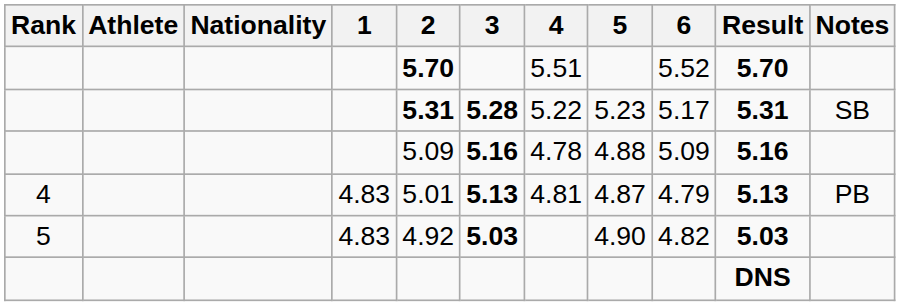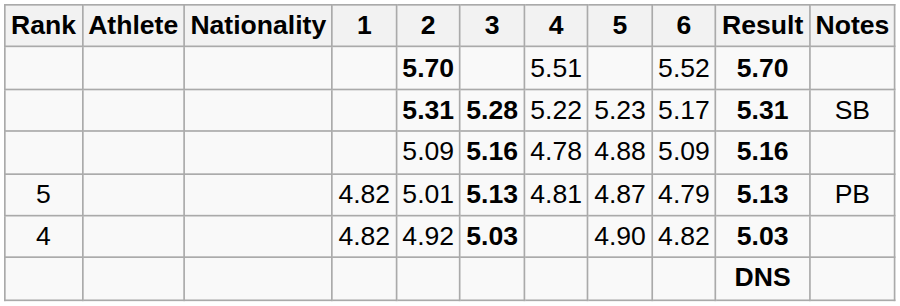(43, 194) 4 -> (43, 194) 5
(364, 194) 4.83 -> (364, 194) 4.82
(43, 236) 5 -> (43, 236) 4
(364, 236) 4.83 -> (364, 236) 4.82
